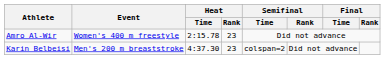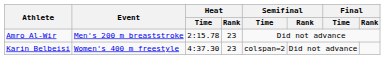(126, 35) Women's 400 m freestyle -> (129, 35) Men's 200 m breaststroke
(129, 48) Men's 200 m breaststroke -> (126, 48) Women's 400 m freestyle
